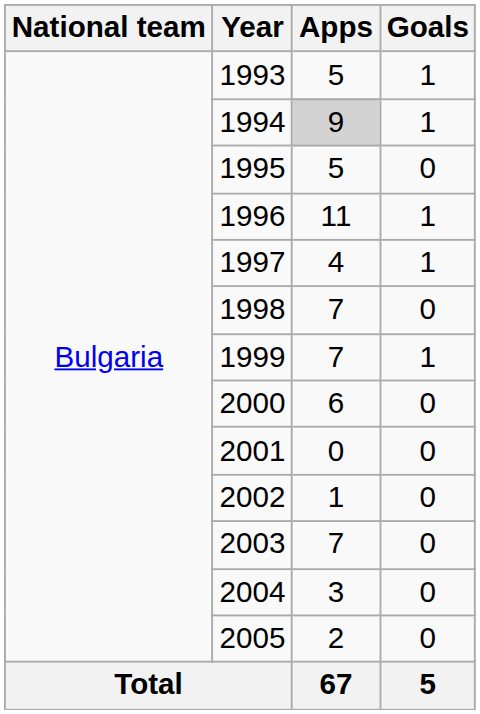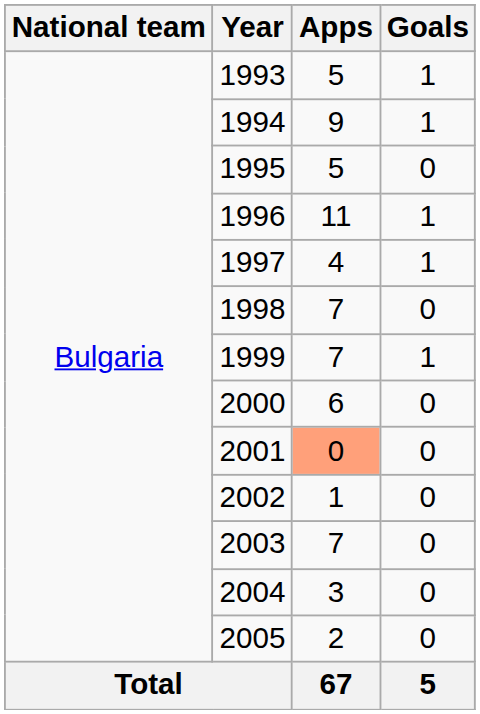(336, 121) lightgrey background -> (336, 121) no background
(336, 450) no background -> (336, 450) lightsalmon background
